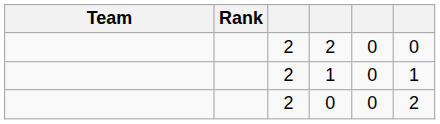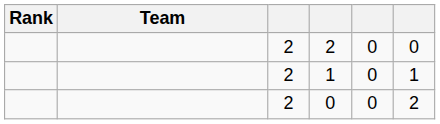columns swapped: (241, 18) <-> (109, 18)
